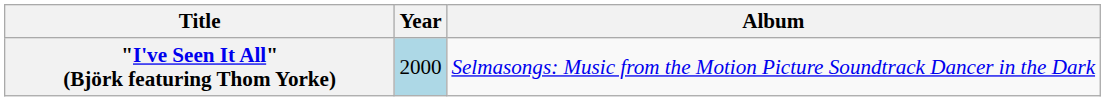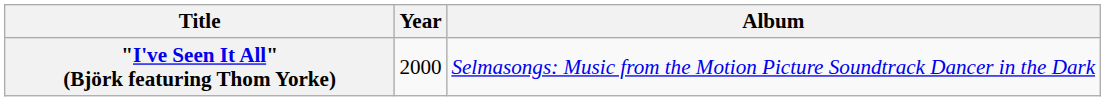(421, 66) lightblue background -> (421, 66) no background
